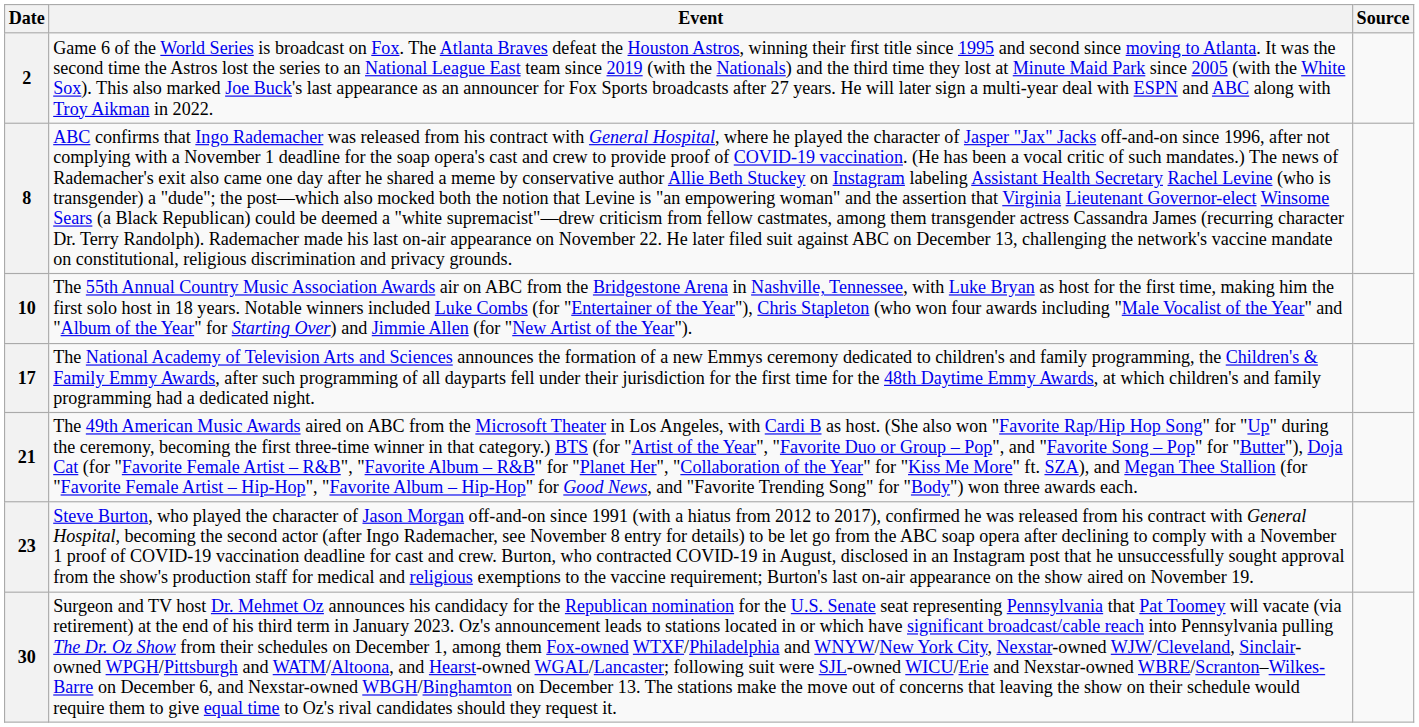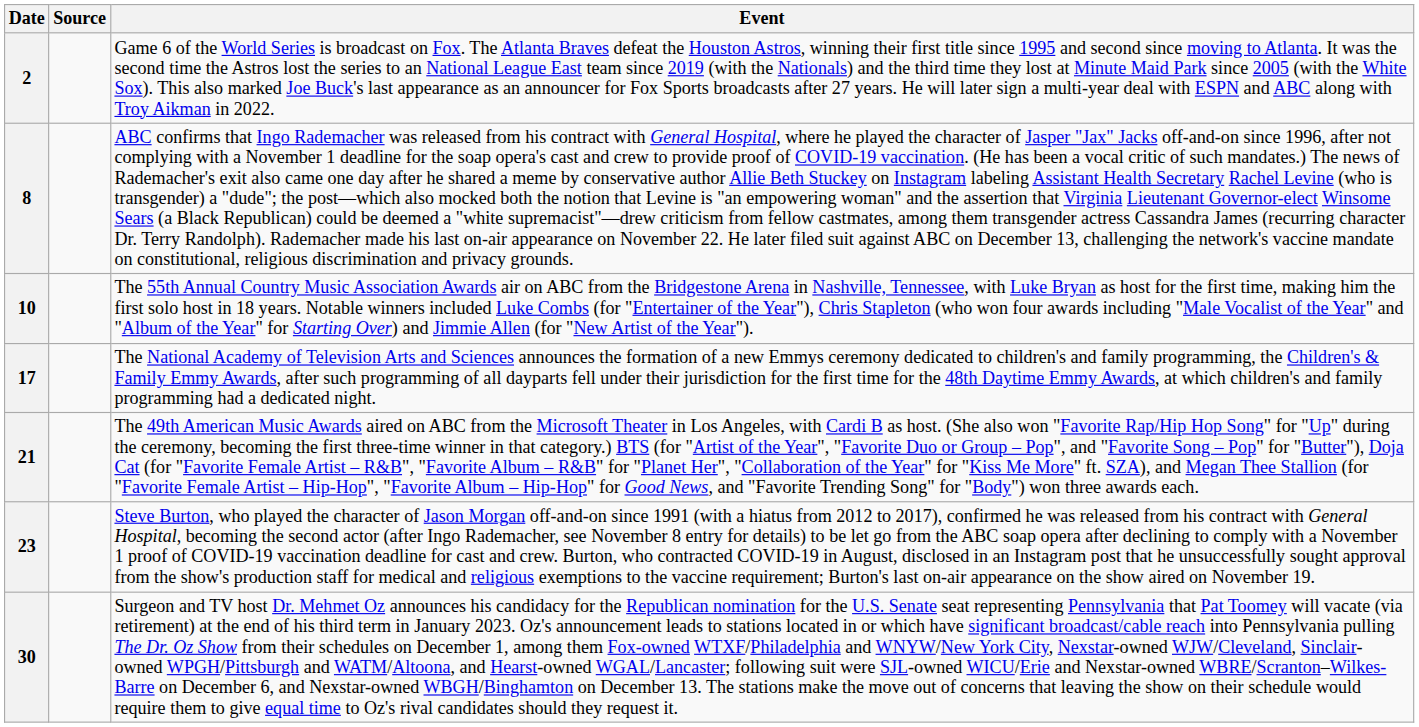columns swapped: (701, 18) <-> (1383, 18)
